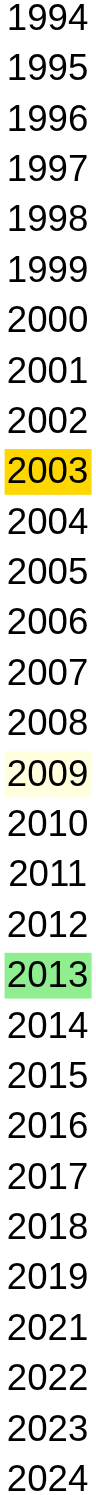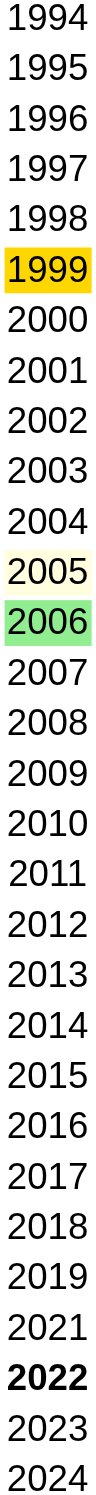(48, 269) no background -> (48, 269) gold background
(48, 471) gold background -> (48, 471) no background
(48, 572) no background -> (48, 572) lightyellow background
(48, 622) no background -> (48, 622) lightgreen background
(48, 773) lightyellow background -> (48, 773) no background
(48, 975) lightgreen background -> (48, 975) no background
(48, 1378) normal -> (48, 1378) bold
